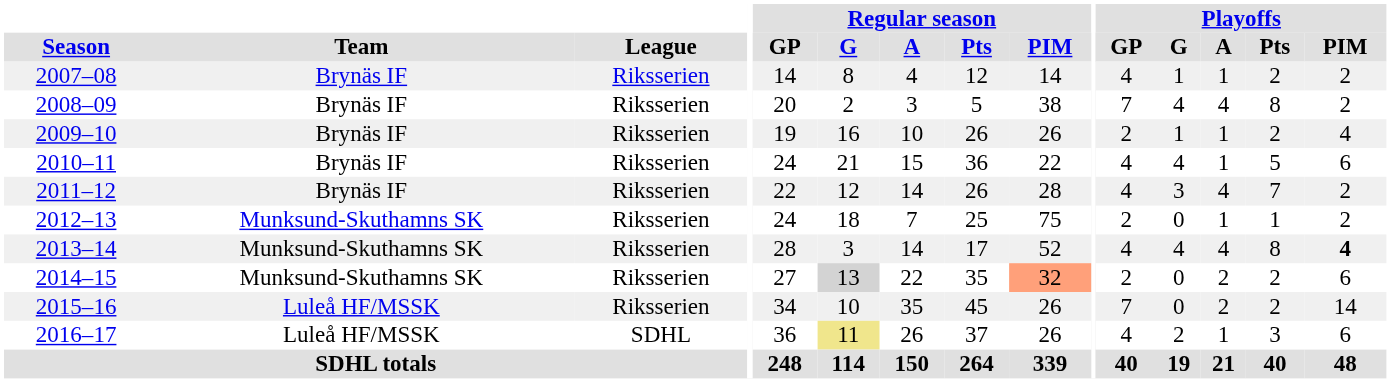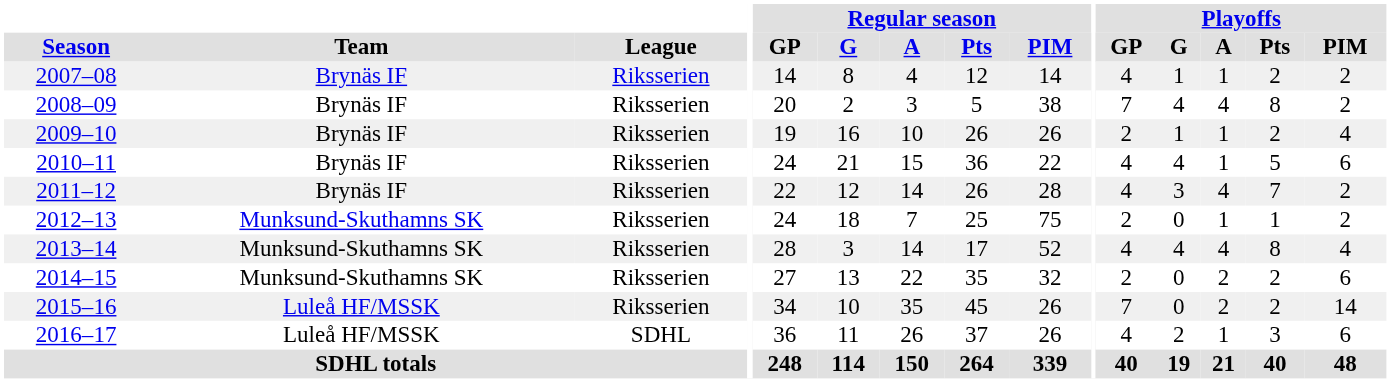(1345, 248) bold -> (1345, 248) normal
(848, 277) lightgrey background -> (848, 277) no background
(1050, 277) lightsalmon background -> (1050, 277) no background
(848, 334) khaki background -> (848, 334) no background
